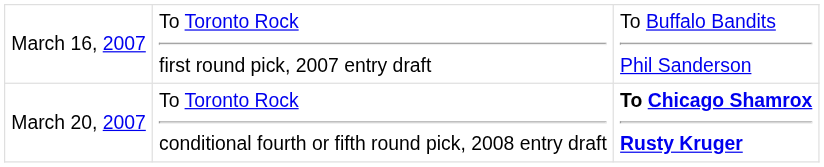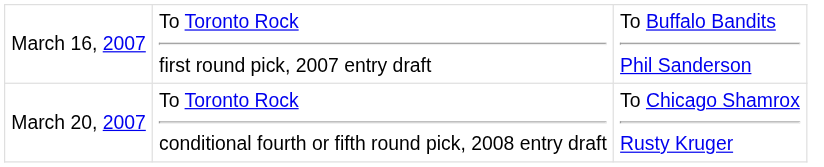(716, 122) bold -> (710, 122) normal
